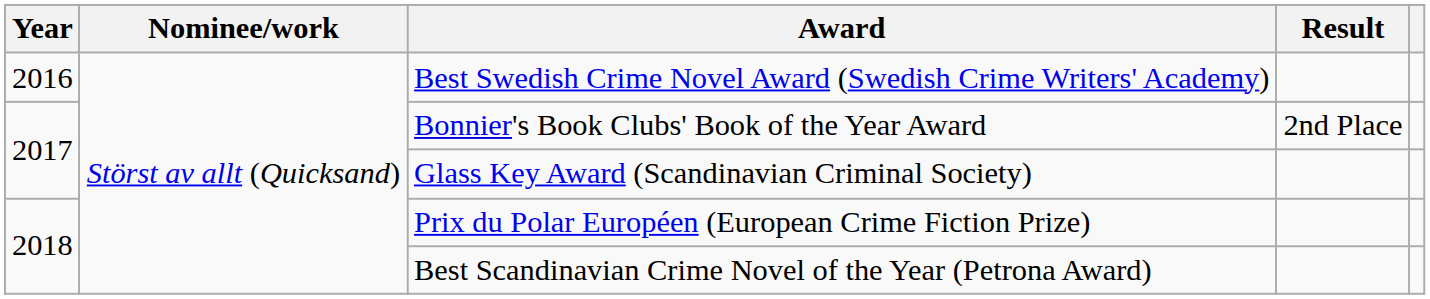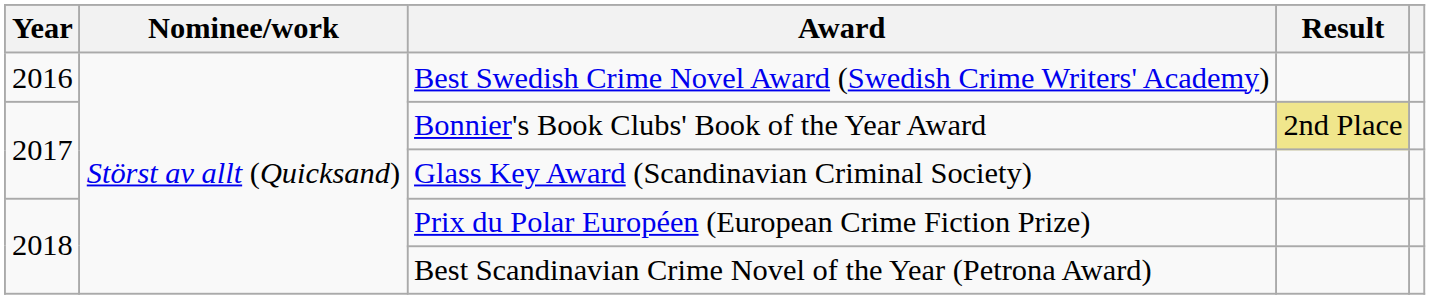(1343, 125) no background -> (1343, 125) khaki background
